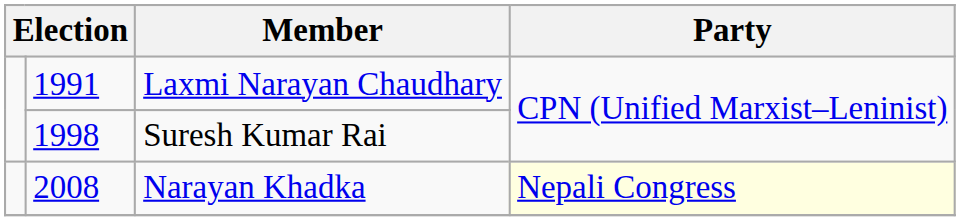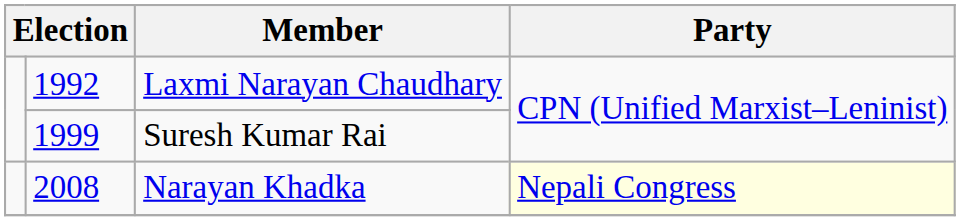(66, 82) 1991 -> (66, 82) 1992
(66, 135) 1998 -> (66, 135) 1999
